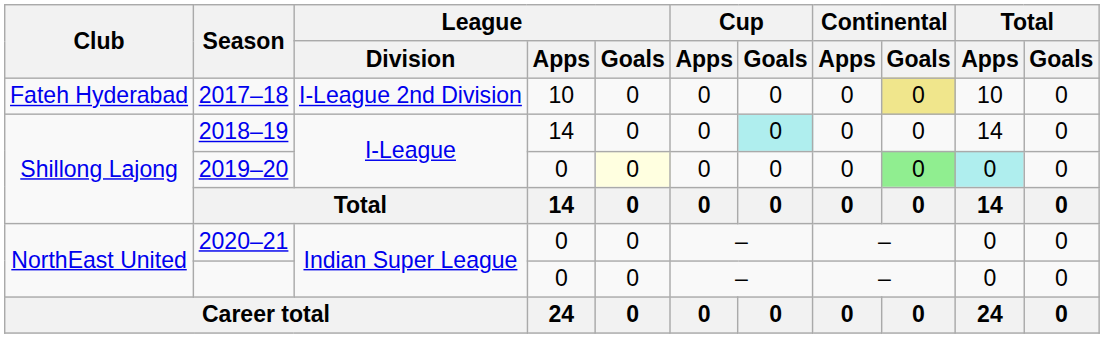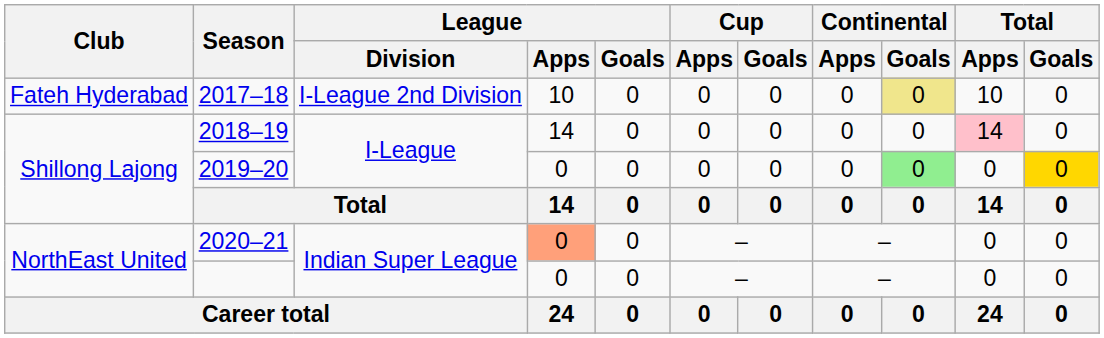(776, 132) paleturquoise background -> (776, 132) no background
(990, 132) no background -> (990, 132) pink background
(633, 168) lightyellow background -> (633, 168) no background
(990, 168) paleturquoise background -> (990, 168) no background
(1061, 168) no background -> (1061, 168) gold background
(561, 242) no background -> (561, 242) lightsalmon background
